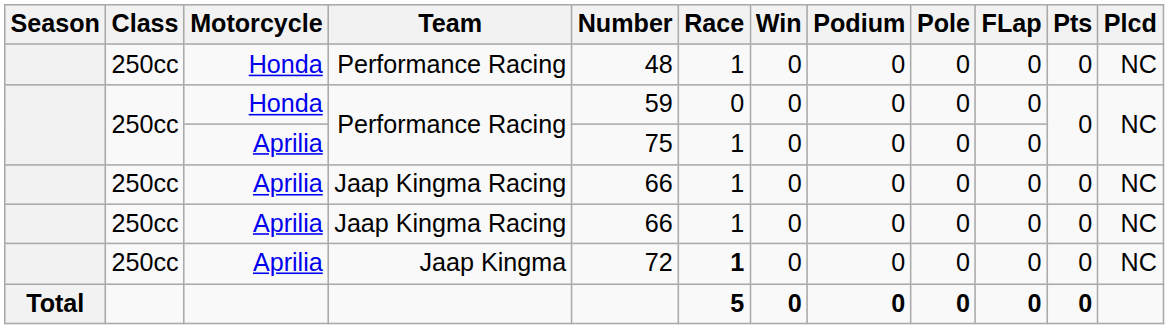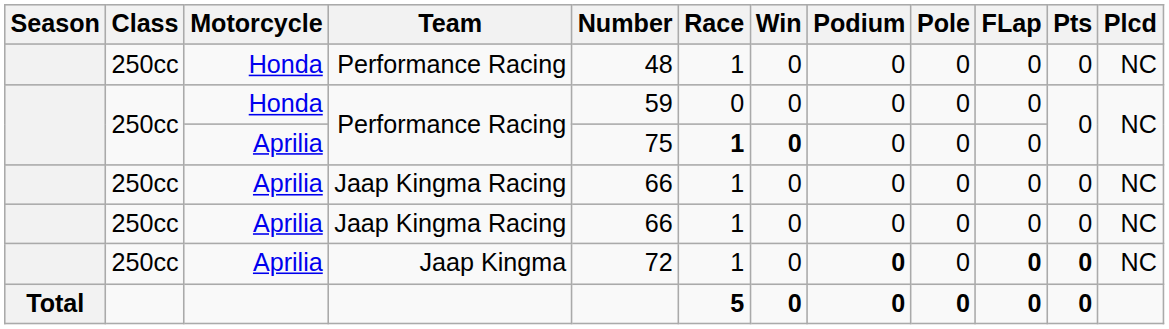(737, 143) normal -> (737, 143) bold
(795, 143) normal -> (795, 143) bold
(737, 263) bold -> (737, 263) normal
(898, 263) normal -> (898, 263) bold
(1035, 263) normal -> (1035, 263) bold
(1085, 263) normal -> (1085, 263) bold
